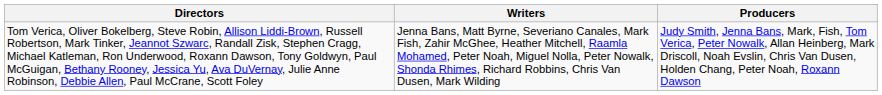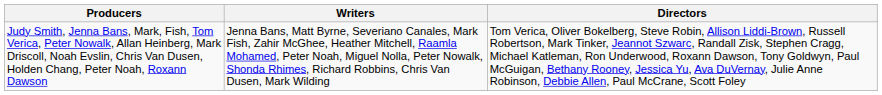columns swapped: (767, 13) <-> (199, 13)
